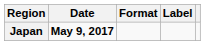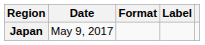(82, 31) bold -> (82, 31) normal
